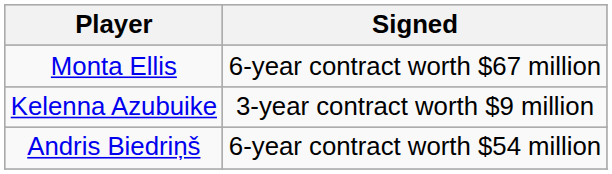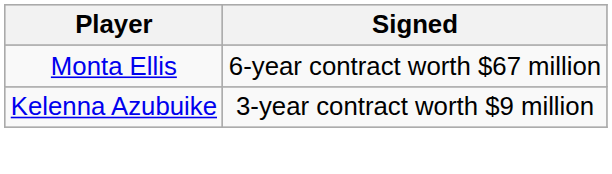- row: (114, 147)
